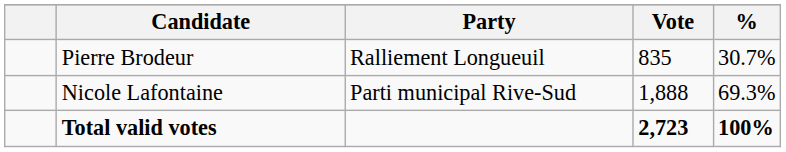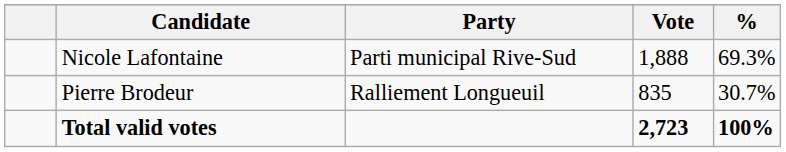rows swapped: (142, 92) <-> (128, 57)
